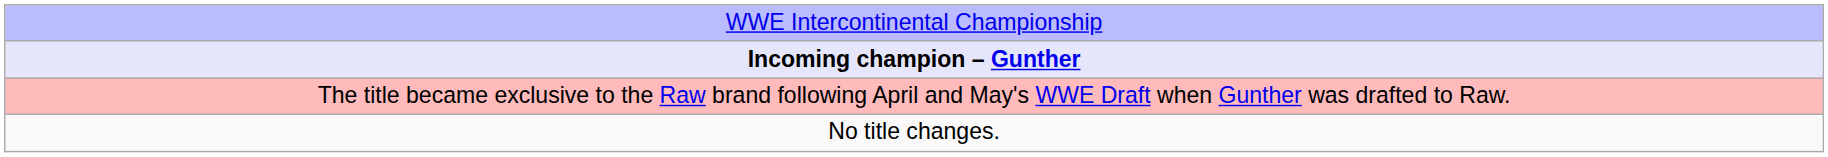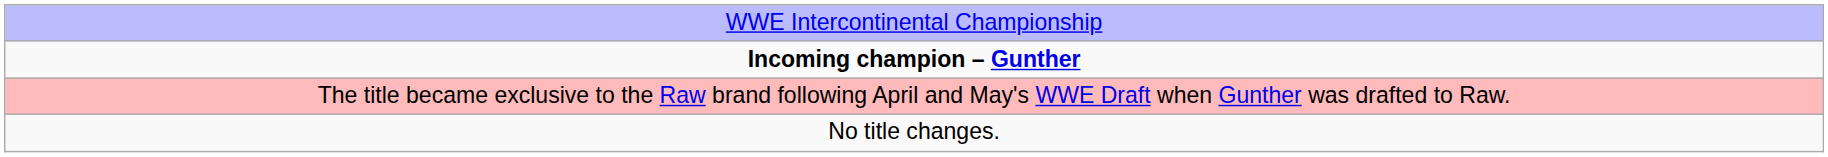(914, 59) lavender background -> (914, 59) no background
